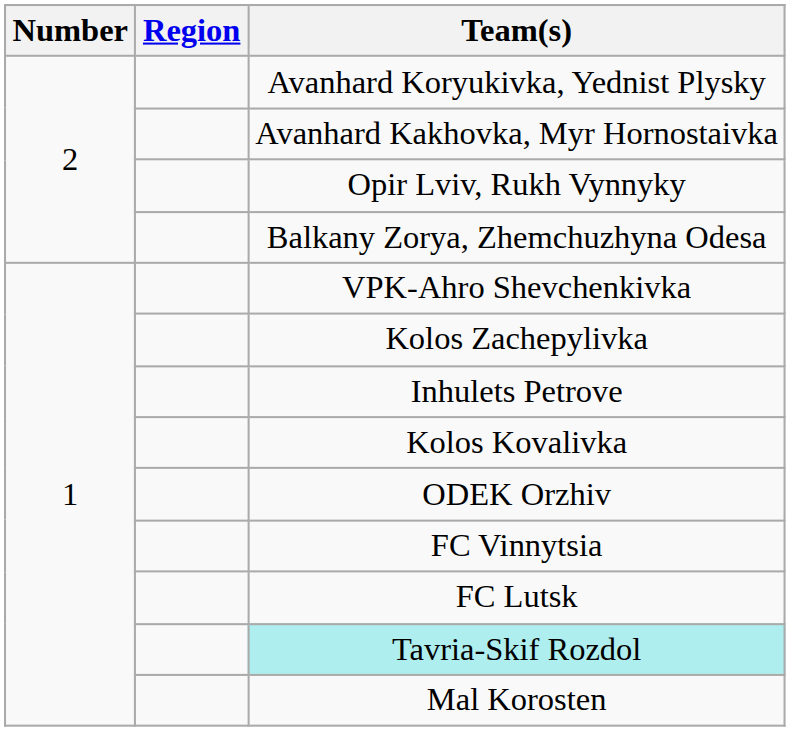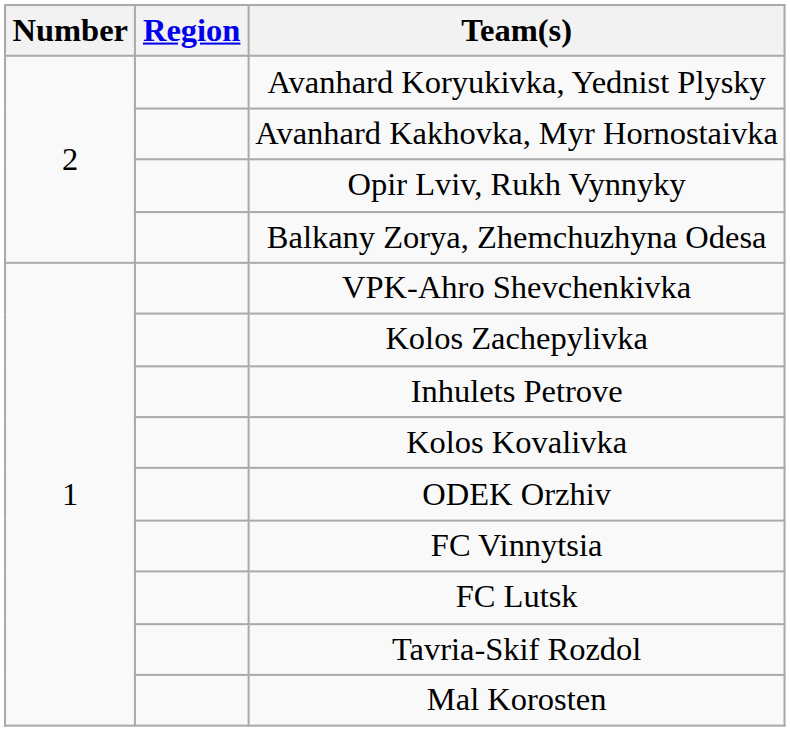(517, 648) paleturquoise background -> (517, 648) no background
